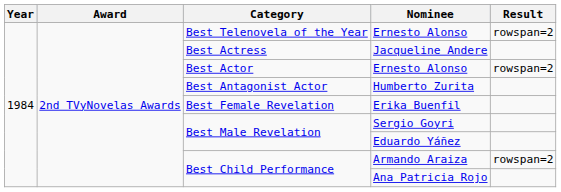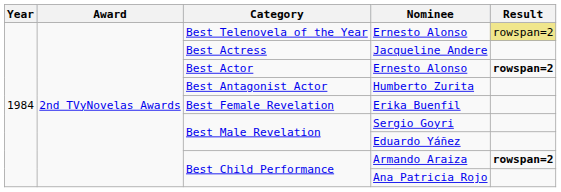(523, 32) no background -> (523, 32) khaki background
(523, 68) normal -> (523, 68) bold
(523, 159) normal -> (523, 159) bold
